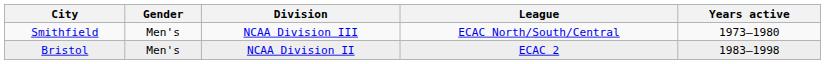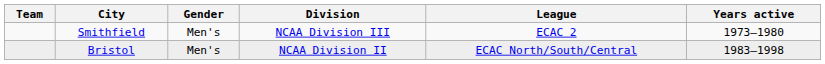+ column: (30, 14)
(539, 32) ECAC North/South/Central -> (556, 32) ECAC 2
(539, 50) ECAC 2 -> (556, 50) ECAC North/South/Central
